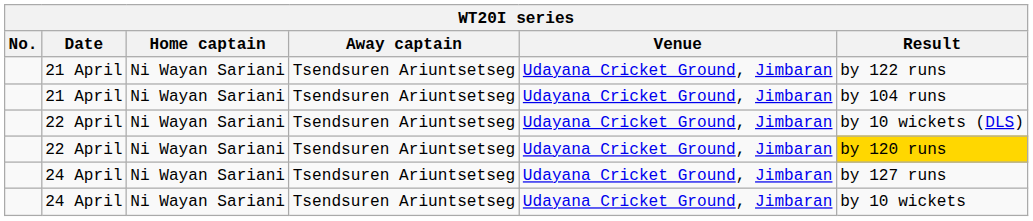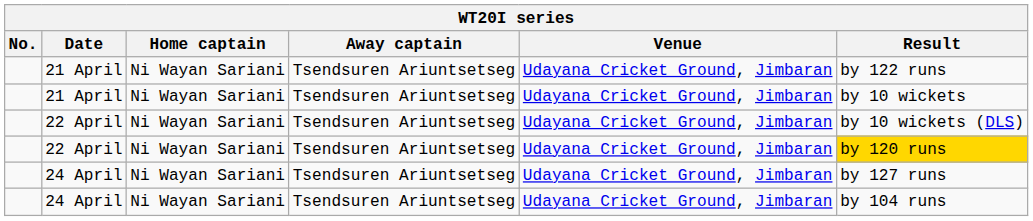(893, 97) by 104 runs -> (903, 97) by 10 wickets
(903, 202) by 10 wickets -> (893, 202) by 104 runs
